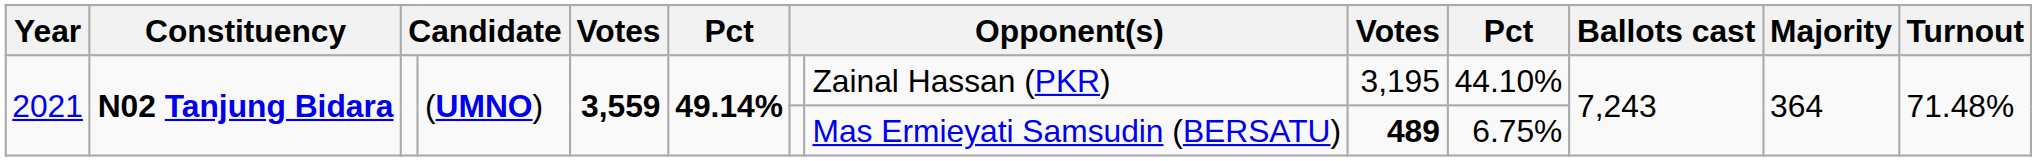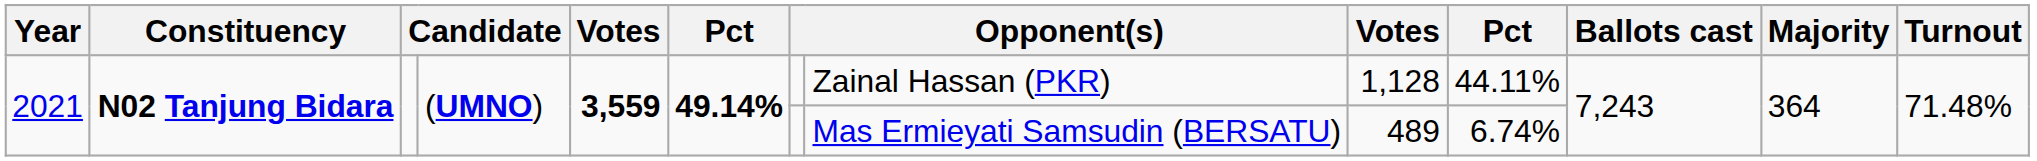(1400, 80) 3,195 -> (1400, 80) 1,128
(1509, 80) 44.10% -> (1507, 80) 44.11%
(1413, 131) bold -> (1413, 131) normal
(1517, 131) 6.75% -> (1515, 131) 6.74%
